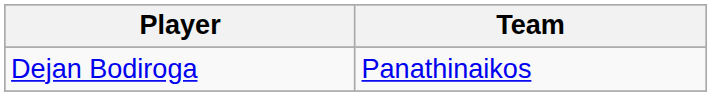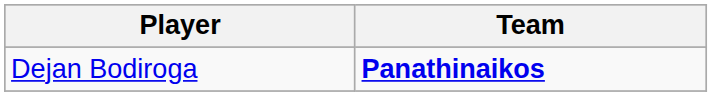(446, 68) normal -> (453, 68) bold
